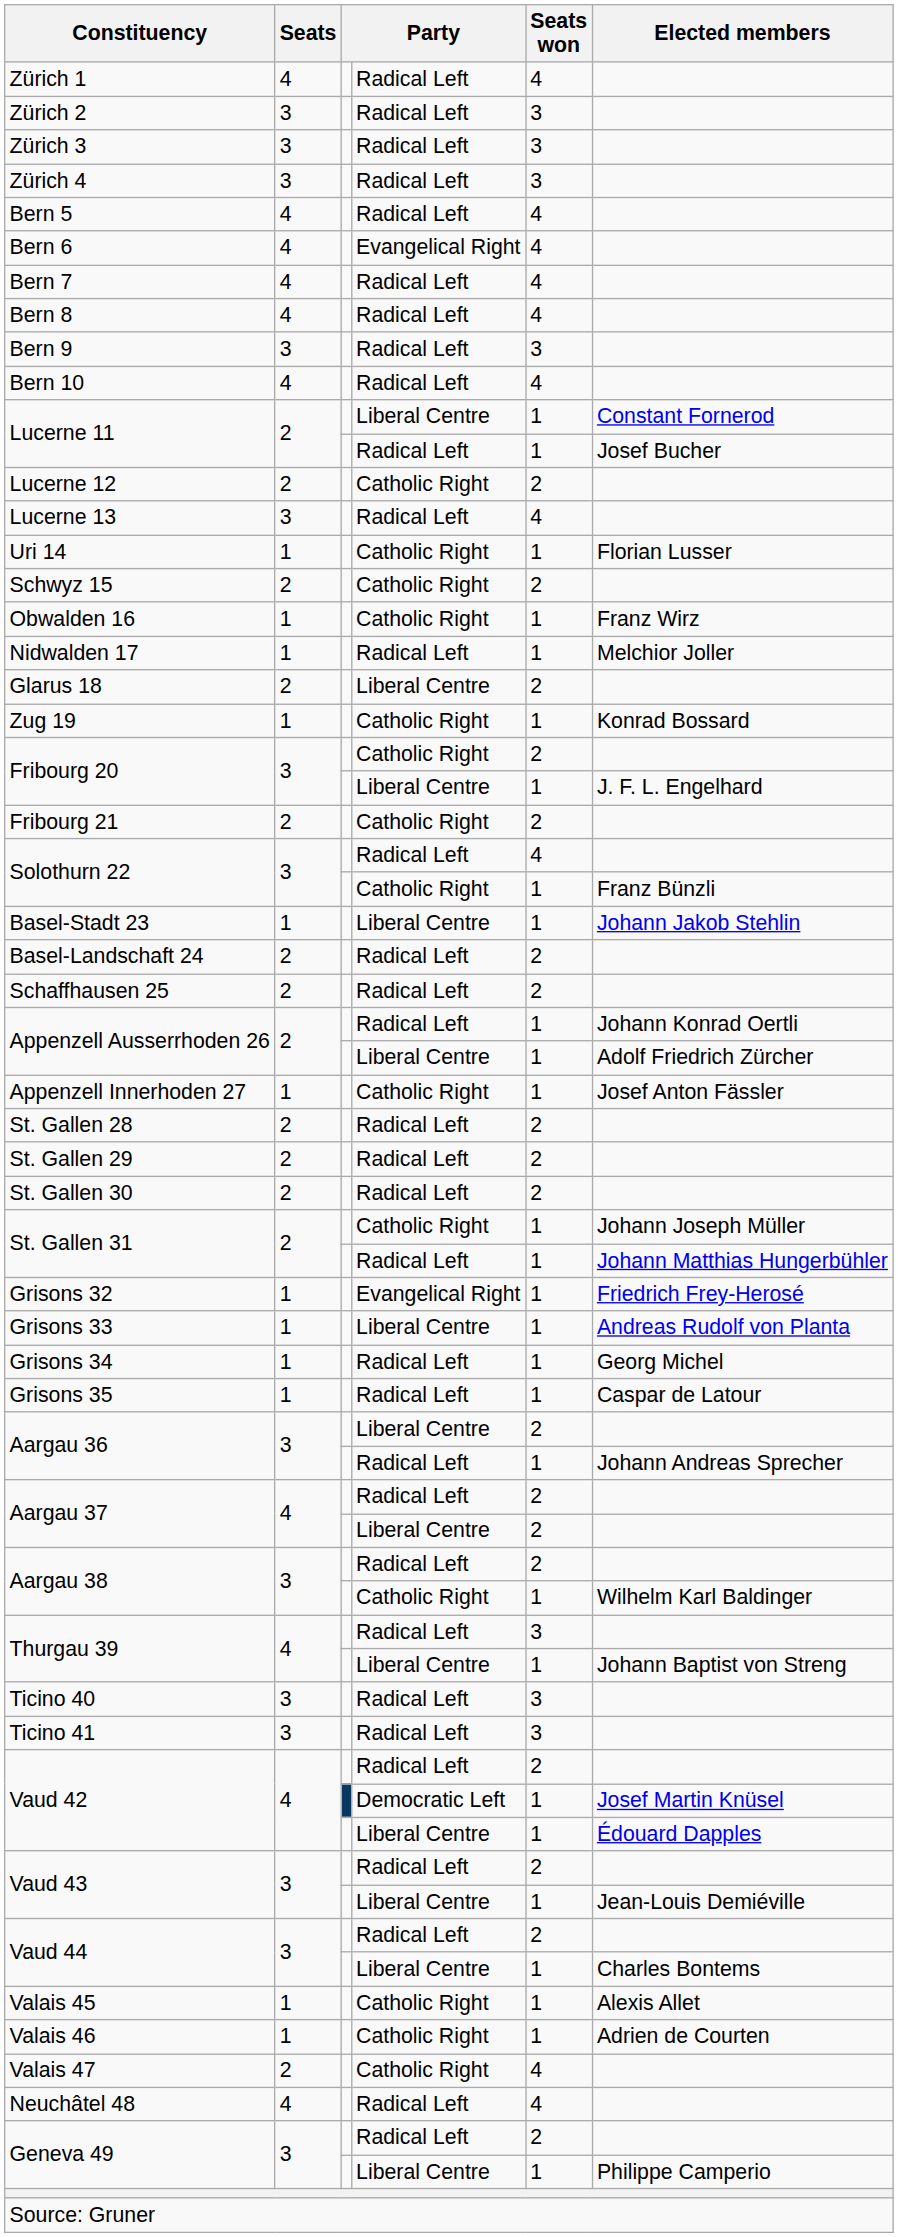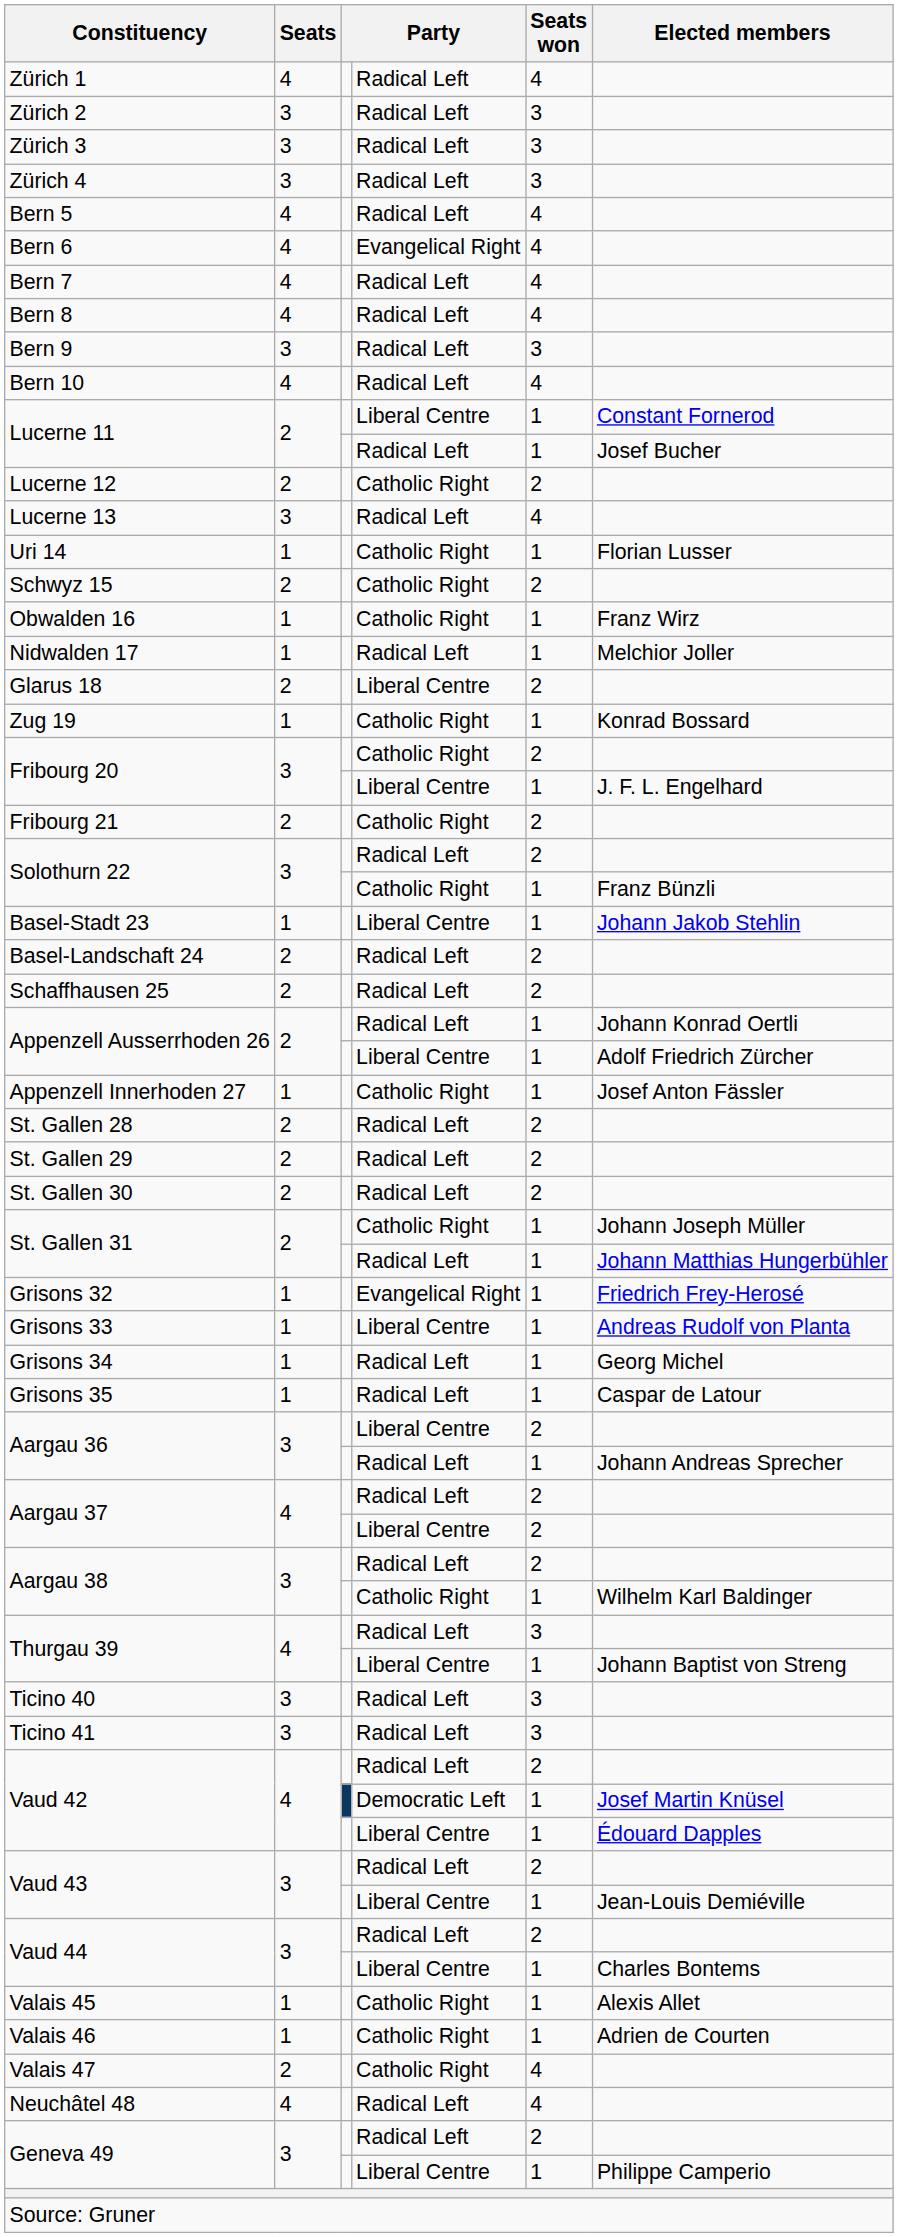(536, 855) 4 -> (536, 855) 2
